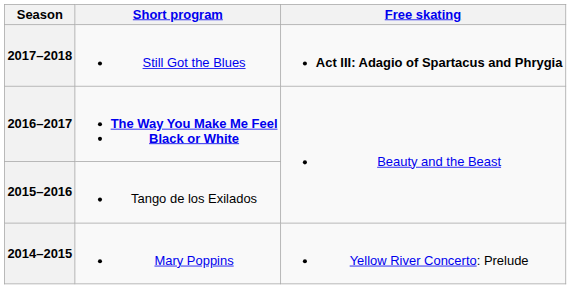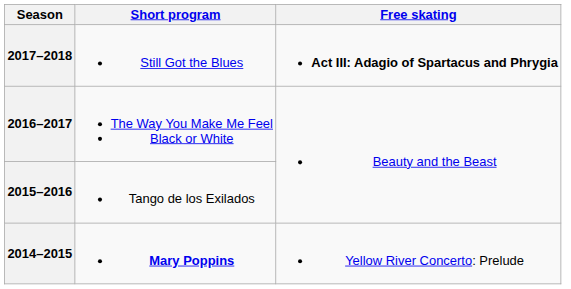(178, 131) bold -> (176, 131) normal
(178, 261) normal -> (176, 261) bold
